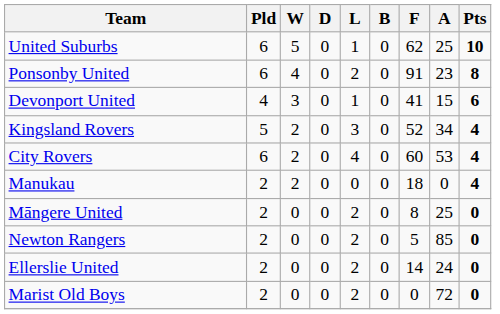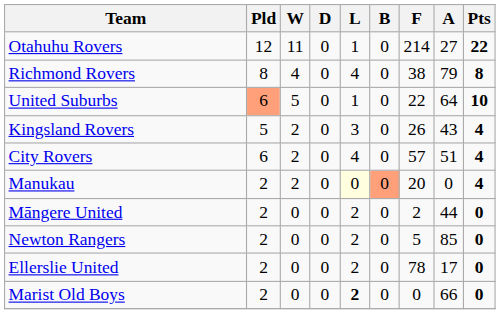+ row: (65, 45)
+ row: (72, 73)
(264, 45) no background -> (264, 101) lightsalmon background
(414, 45) 62 -> (417, 101) 22
(444, 45) 25 -> (449, 101) 64
- row: (69, 73)
- row: (72, 101)
(414, 128) 52 -> (417, 128) 26
(444, 128) 34 -> (449, 128) 43
(414, 156) 60 -> (417, 156) 57
(444, 156) 53 -> (449, 156) 51
(355, 184) no background -> (355, 184) lightyellow background
(385, 184) no background -> (385, 184) lightsalmon background
(414, 184) 18 -> (417, 184) 20
(414, 211) 8 -> (417, 211) 2
(444, 211) 25 -> (449, 211) 44
(414, 267) 14 -> (417, 267) 78
(444, 267) 24 -> (449, 267) 17
(355, 294) normal -> (355, 294) bold
(444, 294) 72 -> (449, 294) 66
